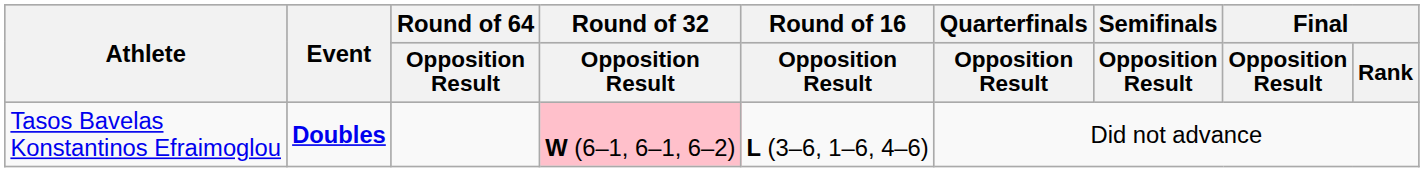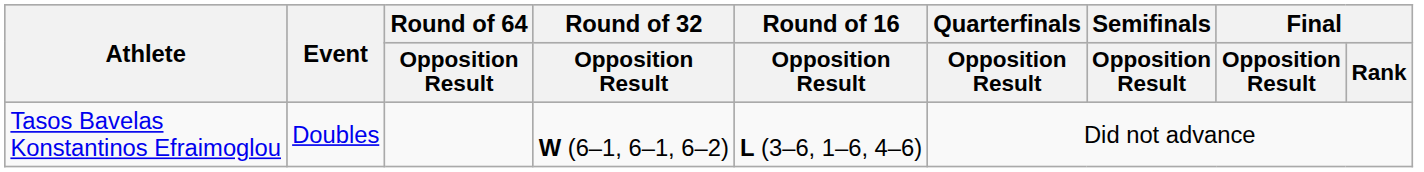(339, 135) bold -> (336, 135) normal
(640, 148) pink background -> (634, 148) no background
